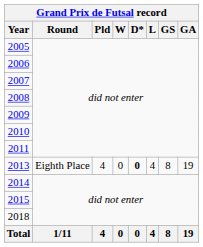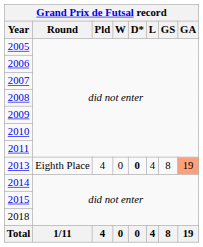(188, 166) no background -> (188, 166) lightsalmon background
